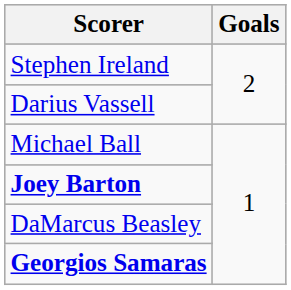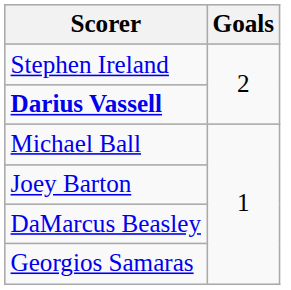(83, 104) normal -> (86, 104) bold
(76, 183) bold -> (71, 183) normal
(109, 263) bold -> (102, 263) normal
